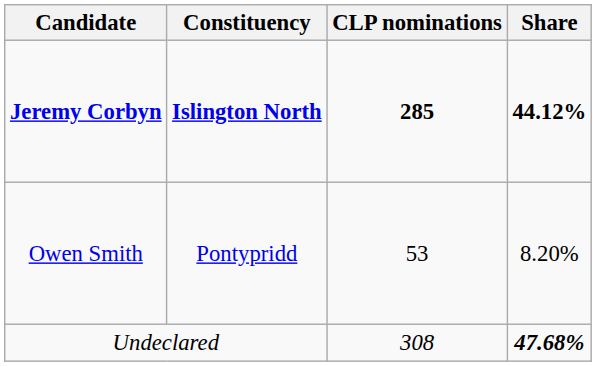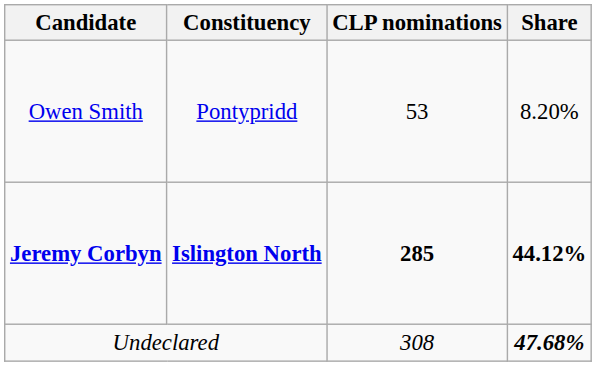rows swapped: (86, 111) <-> (86, 253)
